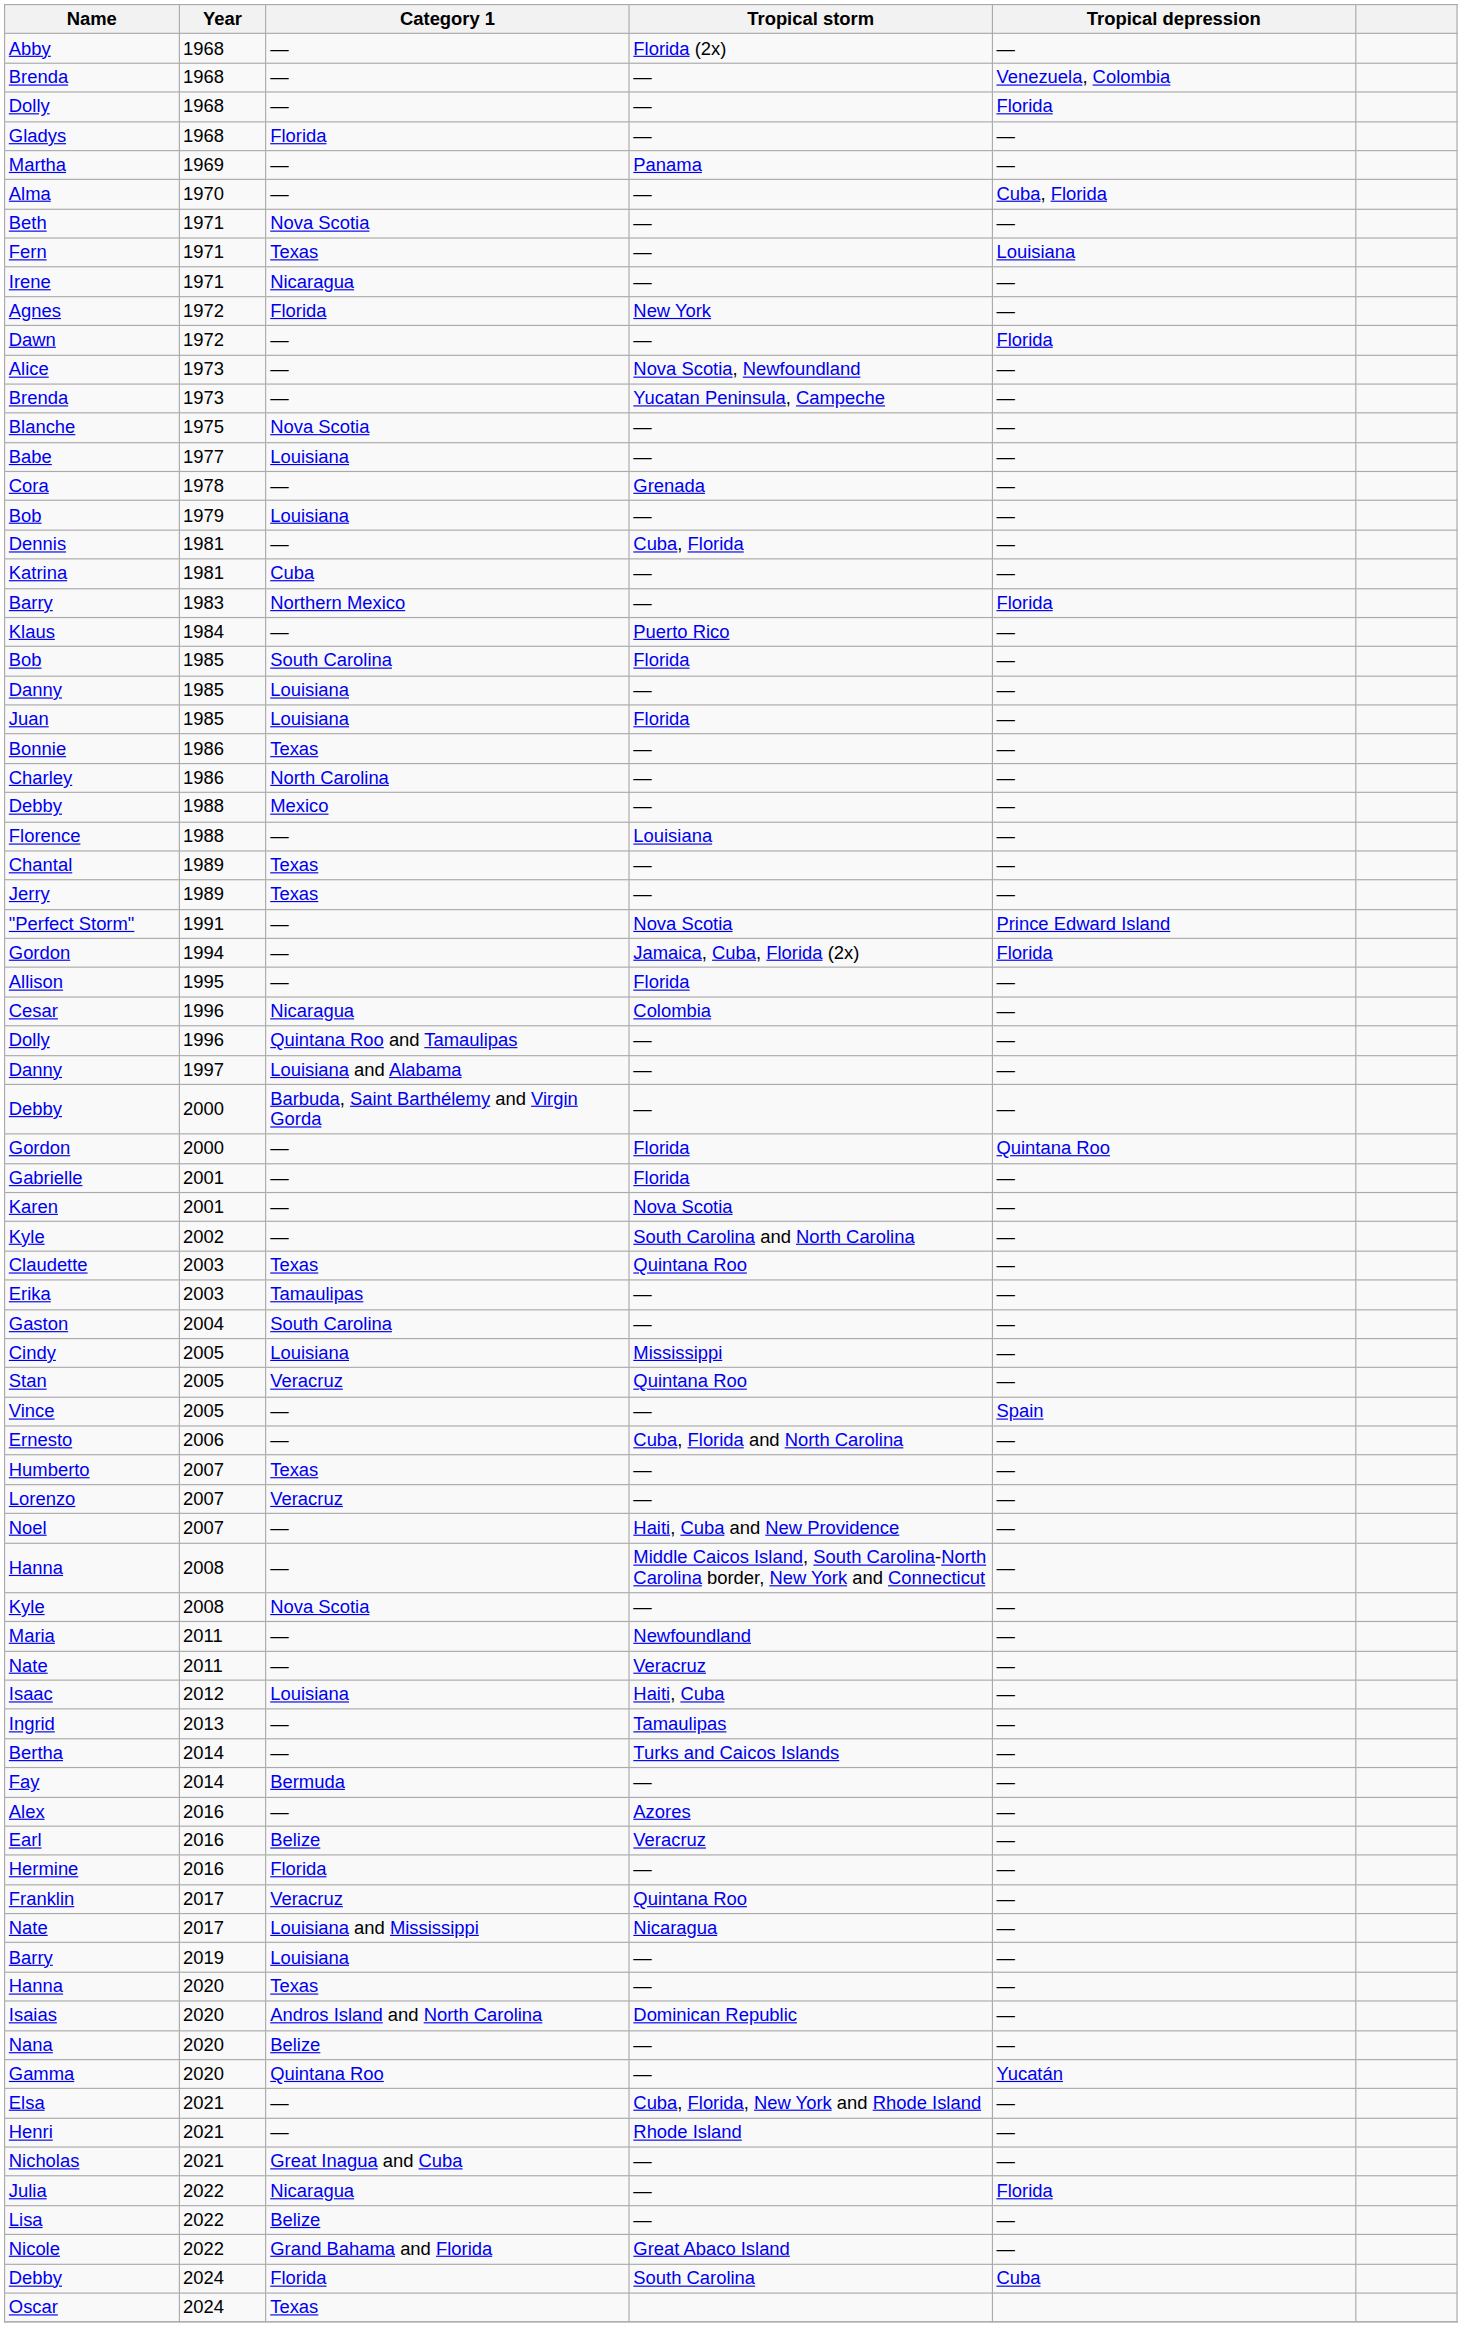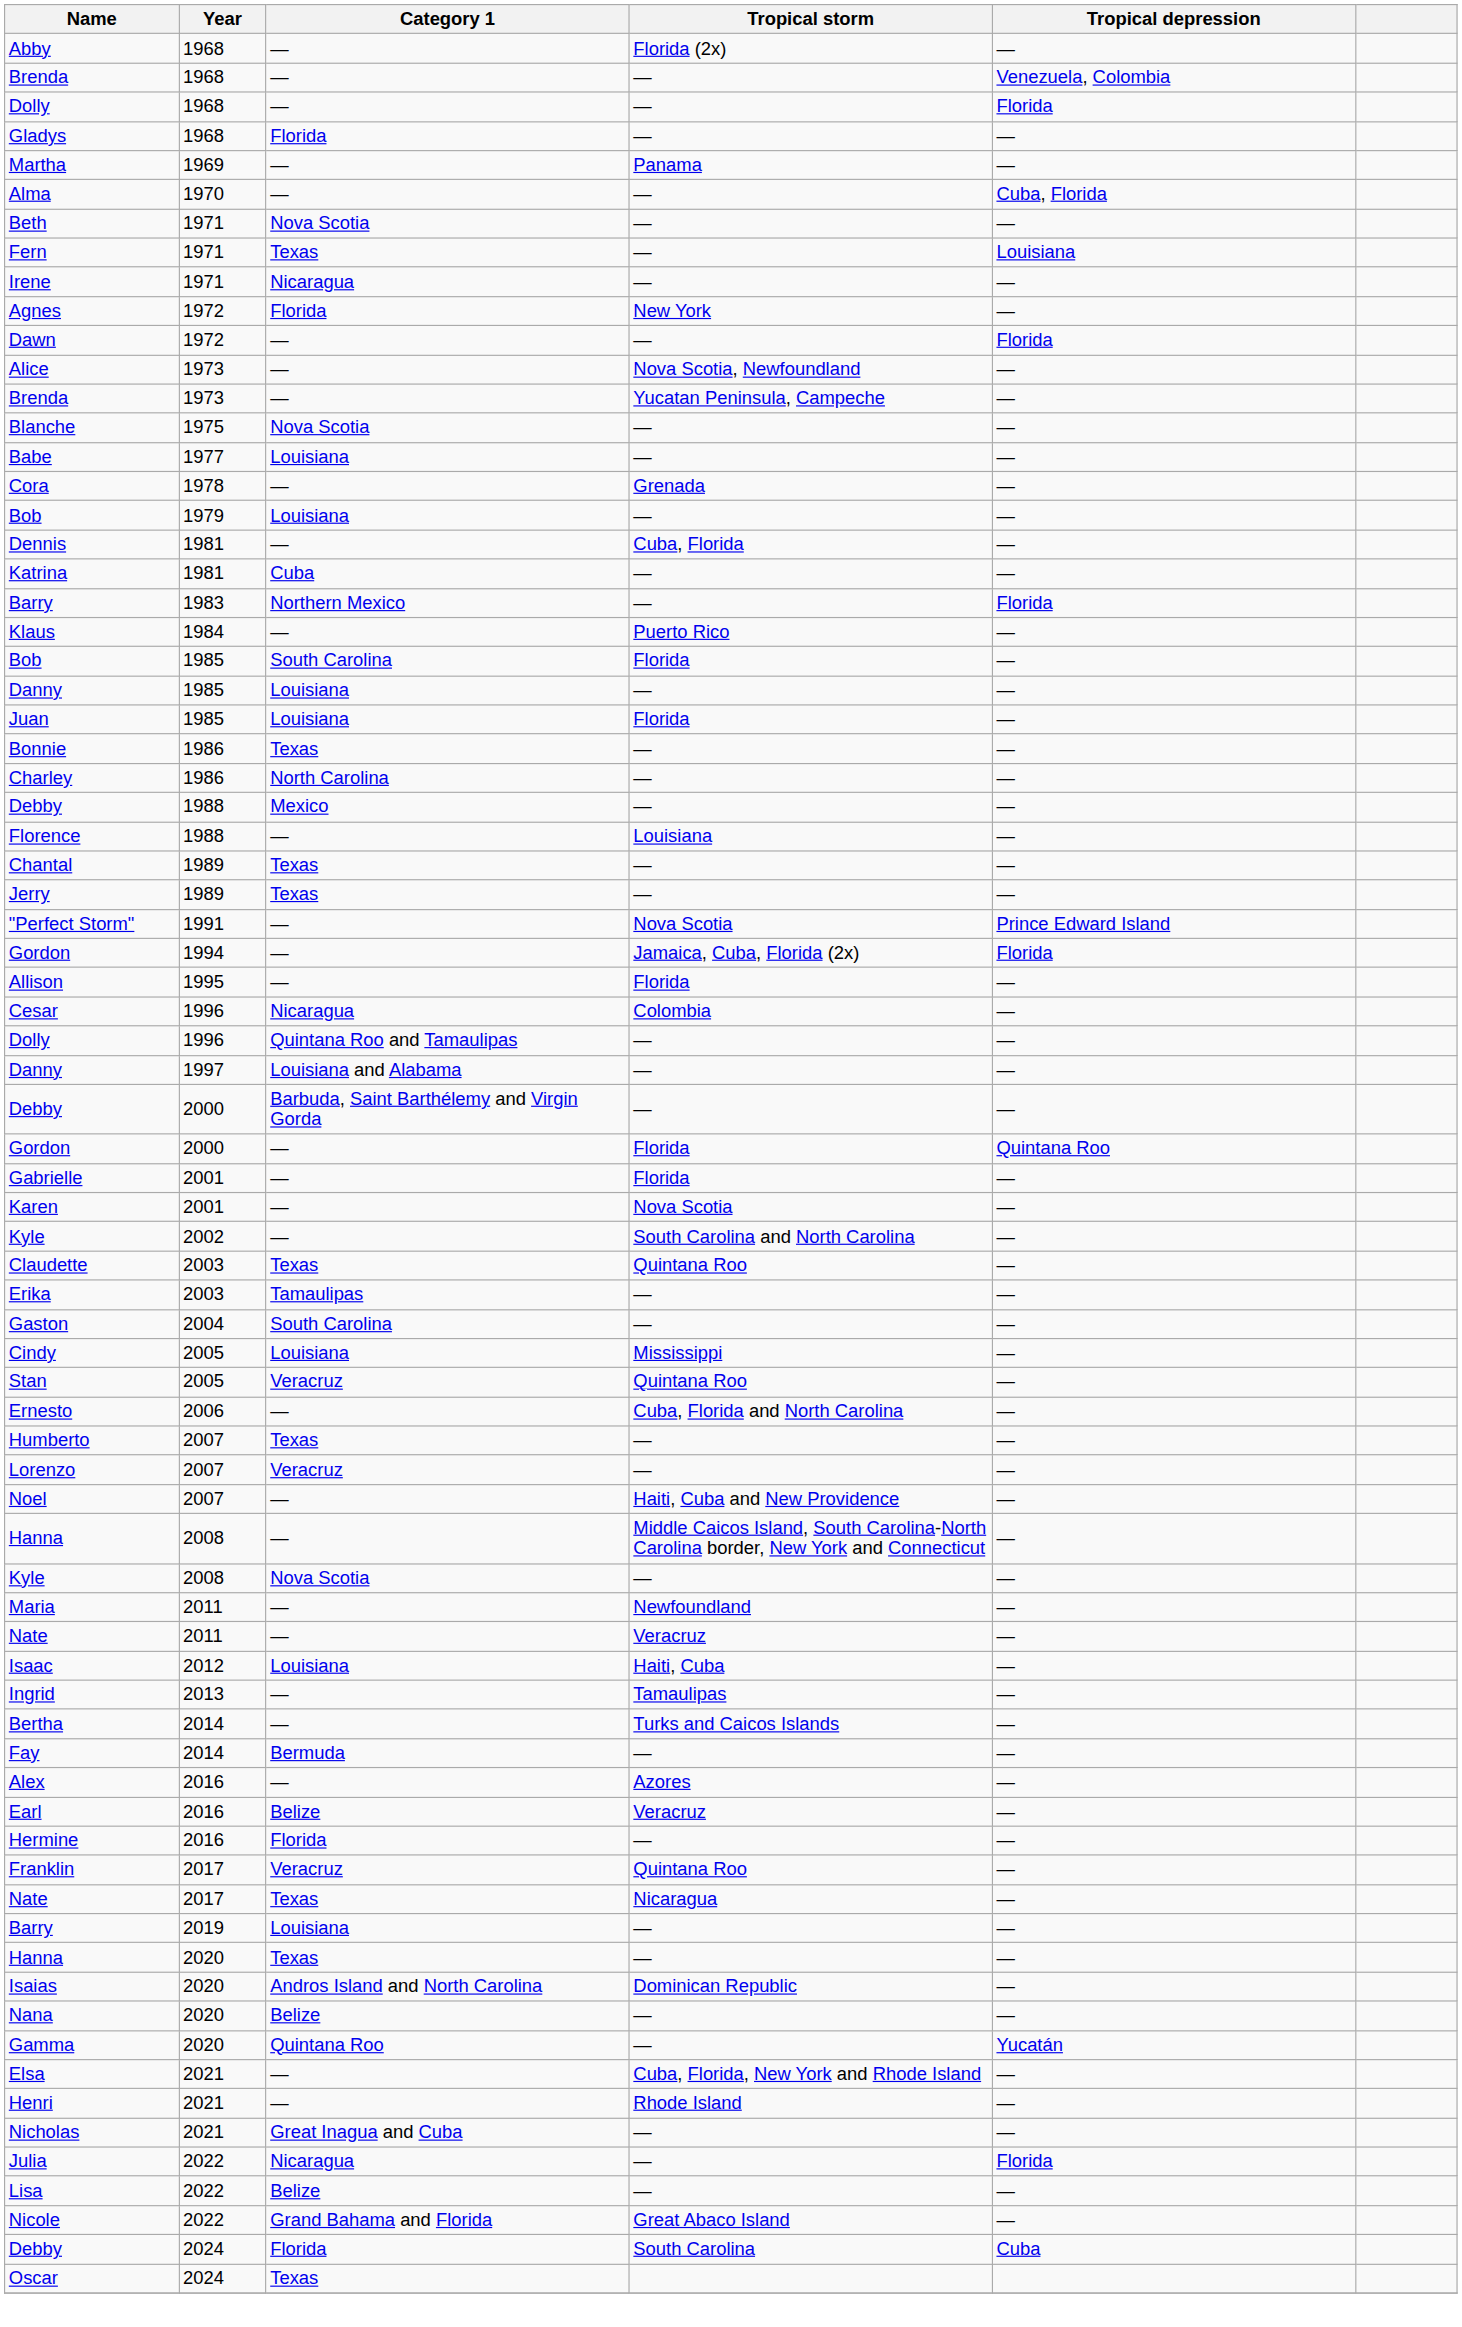- row: (32, 1411)
(375, 1928) Louisiana and Mississippi -> (294, 1898) Texas
